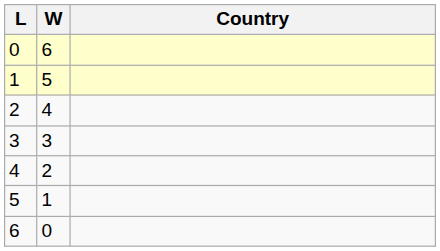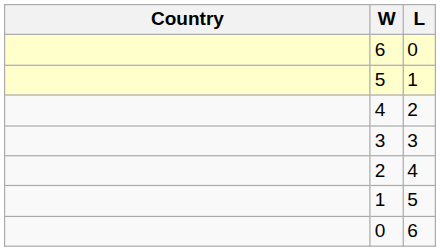columns swapped: (253, 19) <-> (21, 19)
